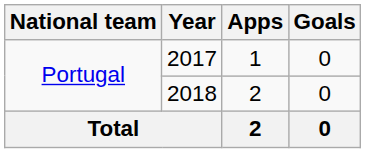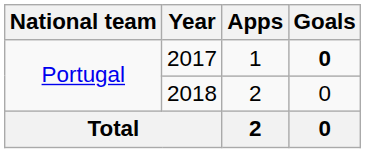(325, 57) normal -> (325, 57) bold
